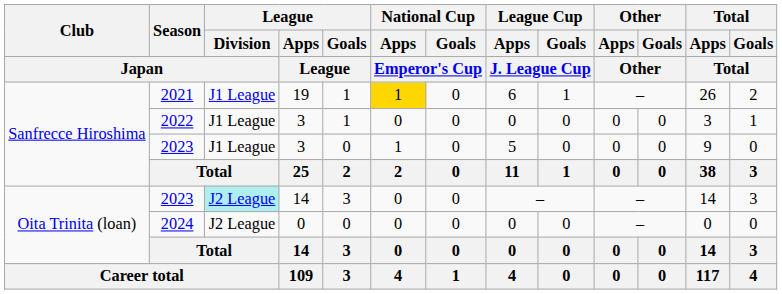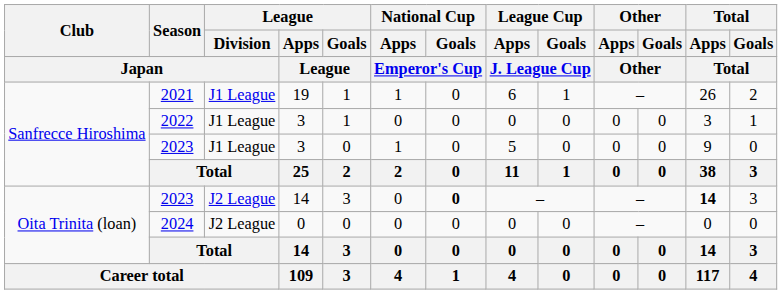(398, 95) gold background -> (398, 95) no background
(242, 198) paleturquoise background -> (242, 198) no background
(456, 198) normal -> (456, 198) bold
(708, 198) normal -> (708, 198) bold
